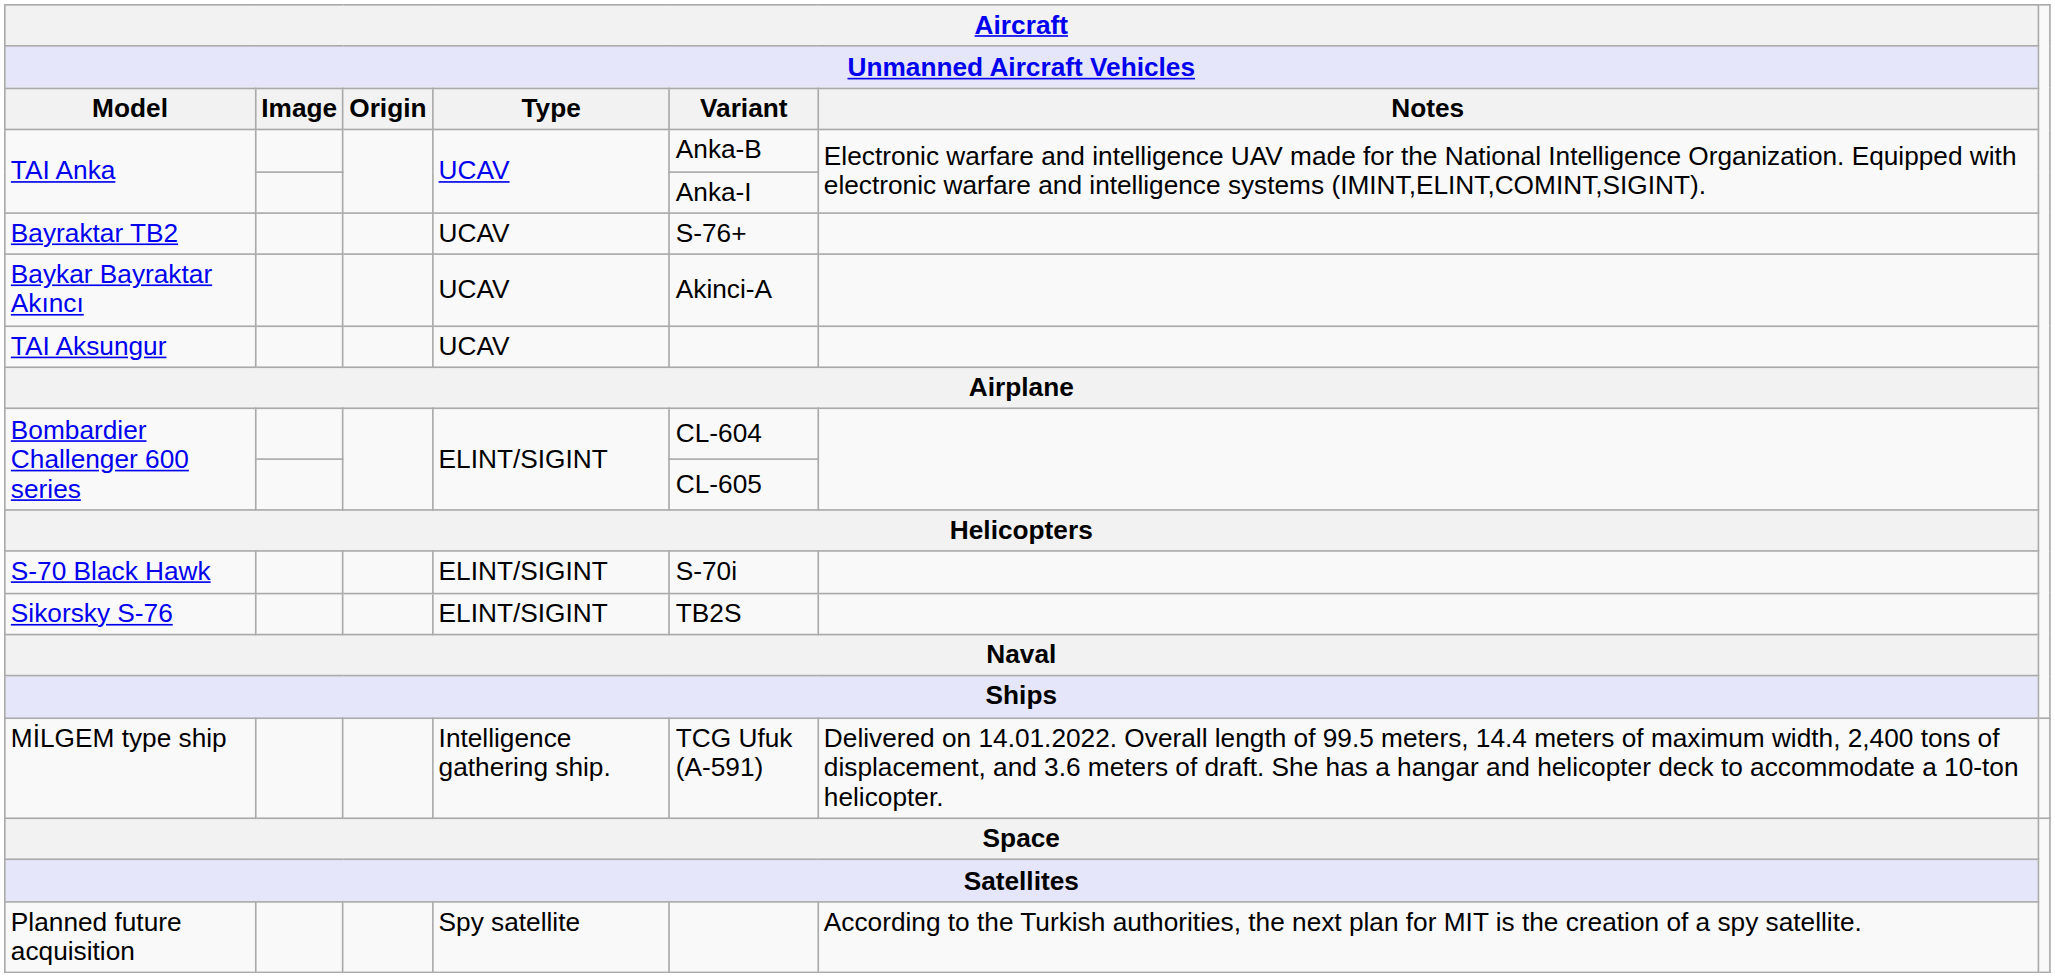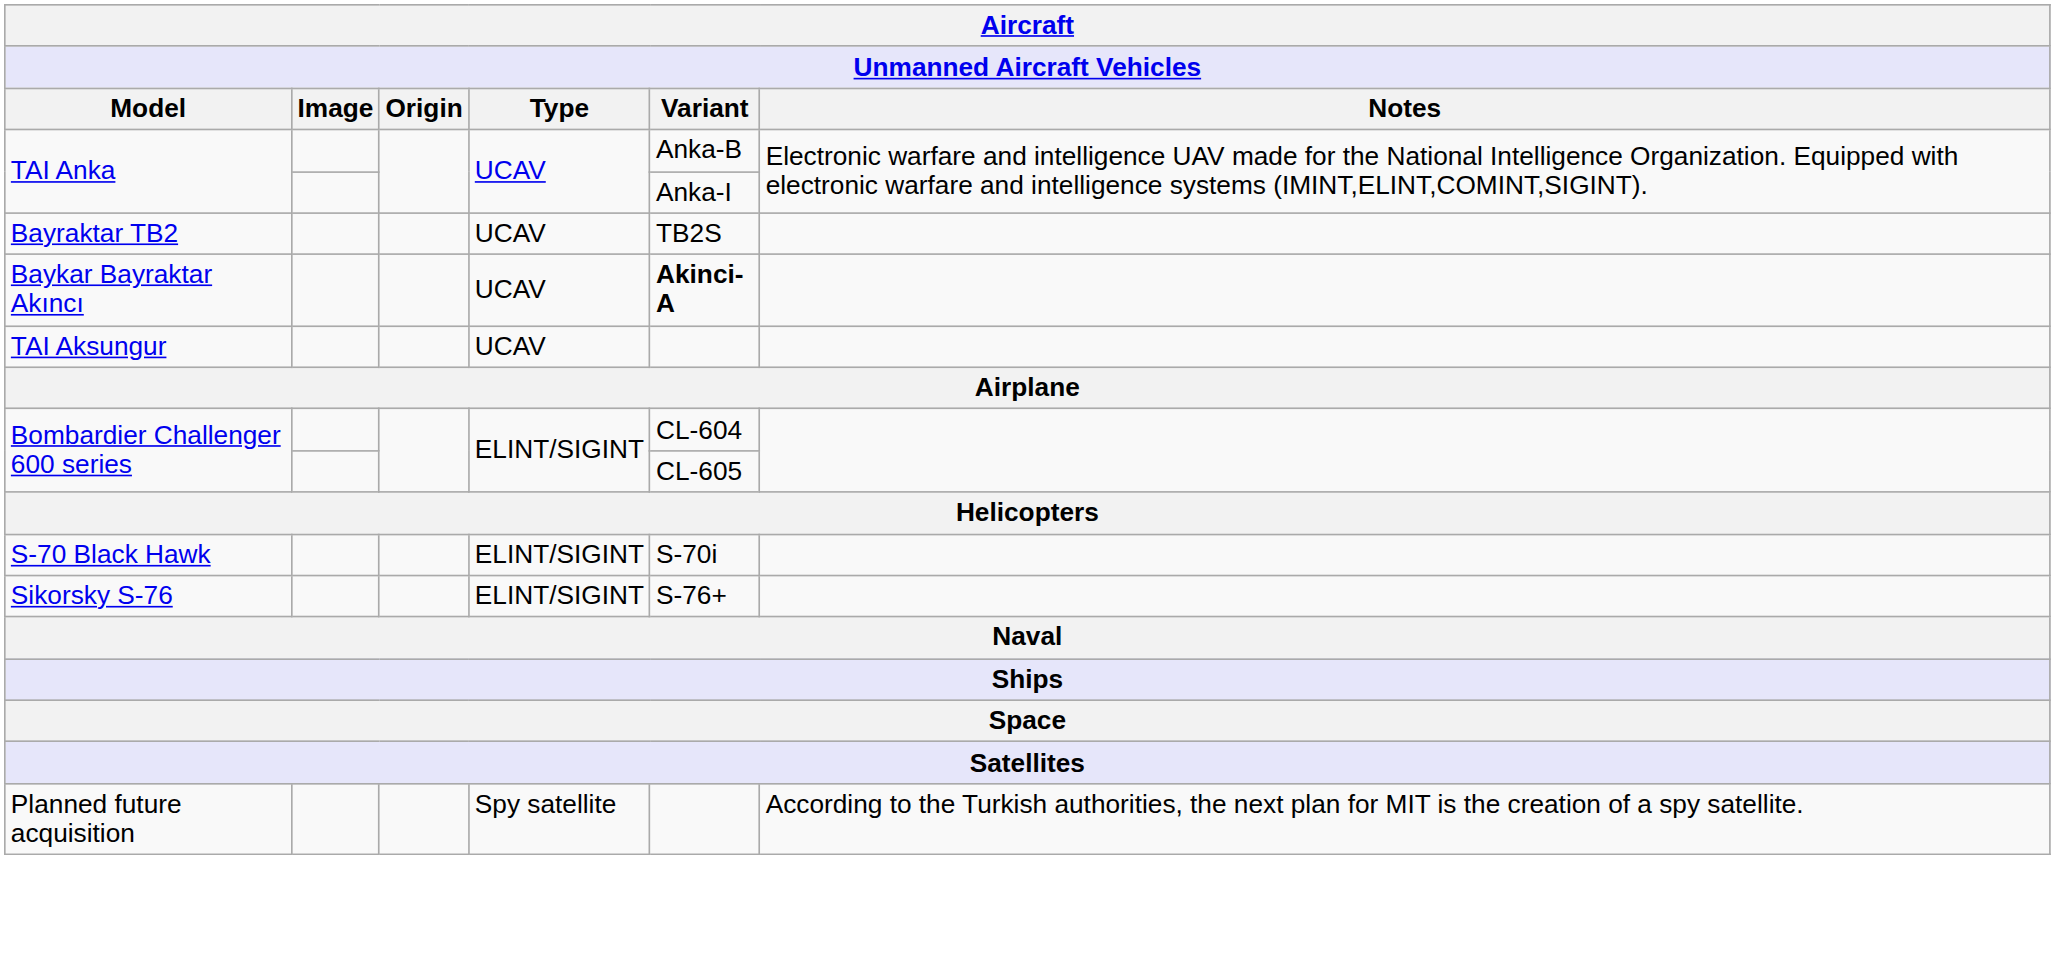(711, 233) S-76+ -> (689, 233) TB2S
(724, 289) normal -> (700, 289) bold
(709, 613) TB2S -> (691, 595) S-76+
- row: (119, 738)
